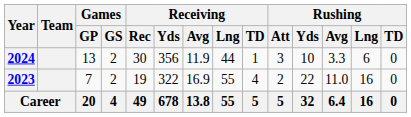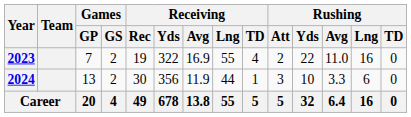rows swapped: (21, 79) <-> (21, 58)
